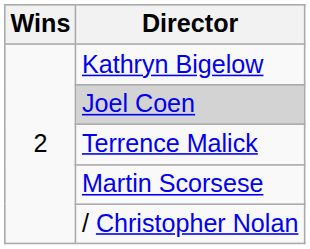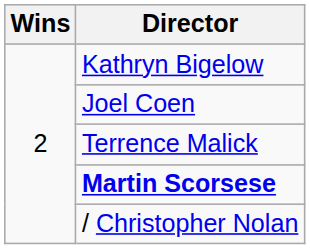(138, 104) lightgrey background -> (138, 104) no background
(173, 183) normal -> (179, 183) bold
